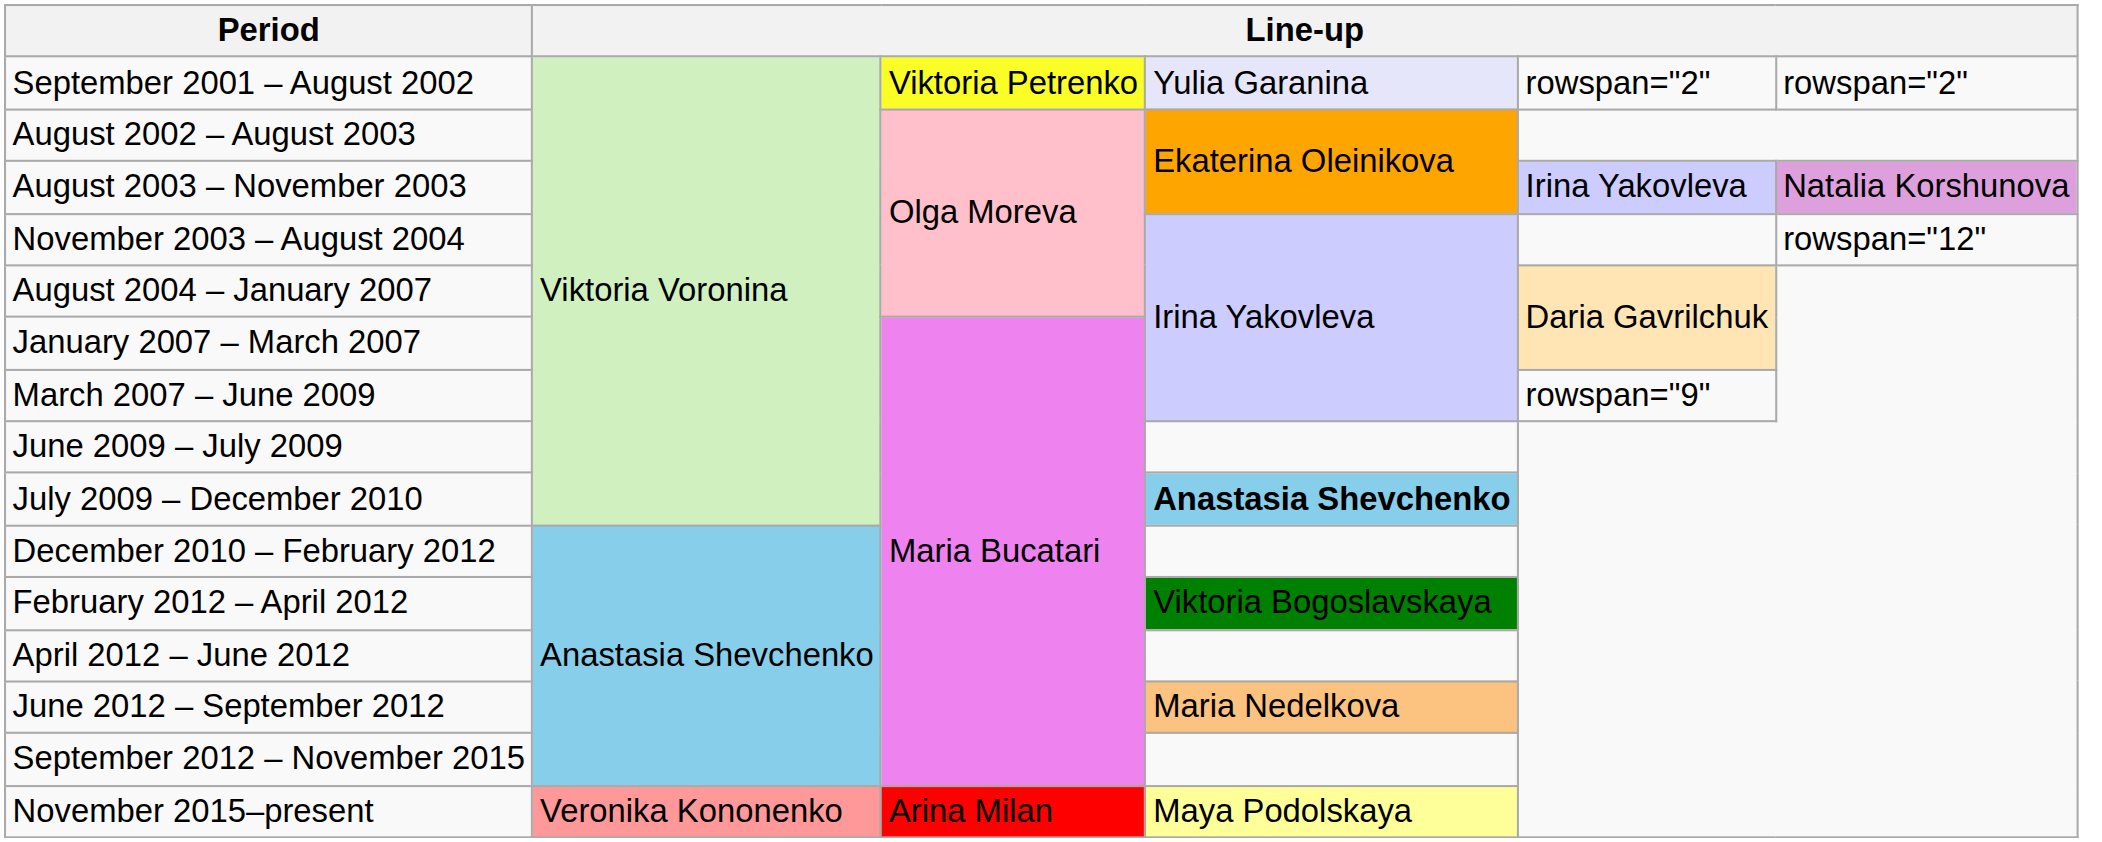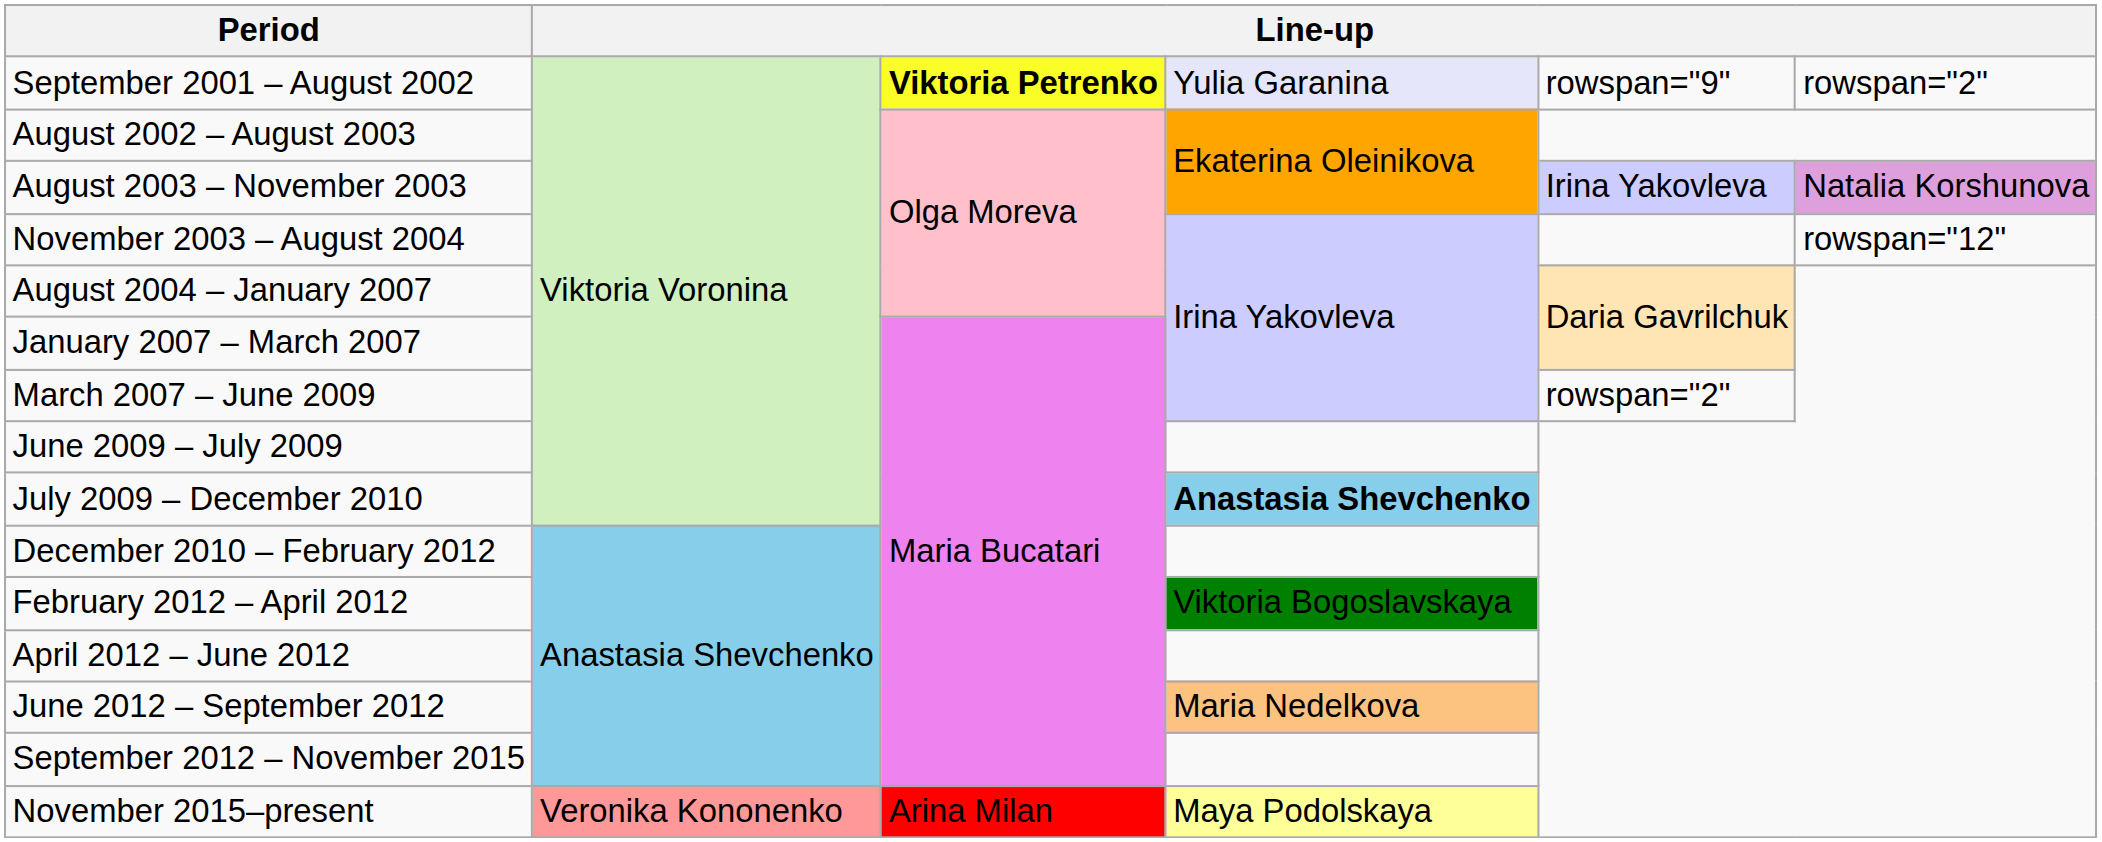(1013, 82) normal -> (1023, 82) bold
(1618, 82) rowspan="2" -> (1638, 82) rowspan="9"
(1618, 394) rowspan="9" -> (1638, 394) rowspan="2"
